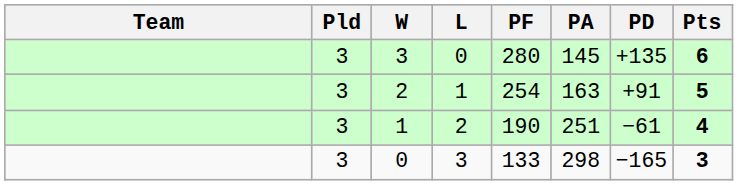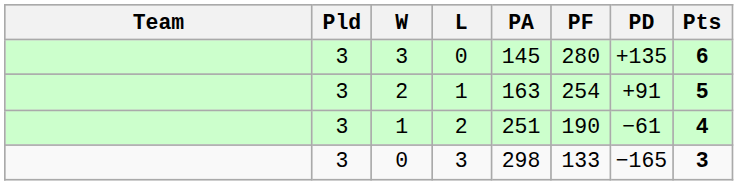columns swapped: (521, 22) <-> (581, 22)
